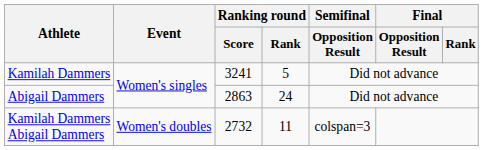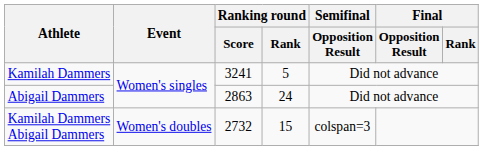(286, 127) 11 -> (286, 127) 15
